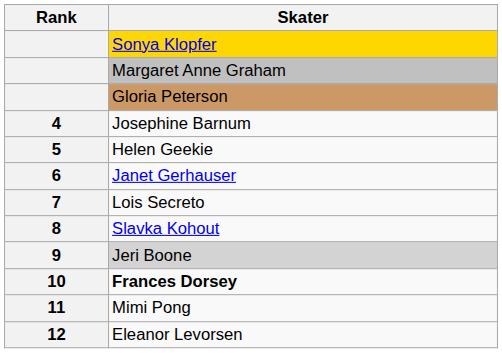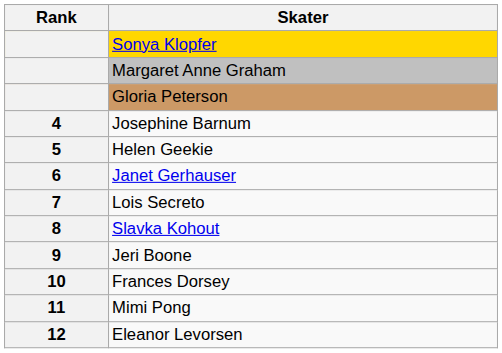(152, 255) lightgrey background -> (152, 255) no background
(175, 281) bold -> (171, 281) normal
